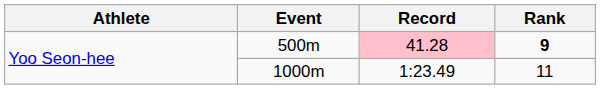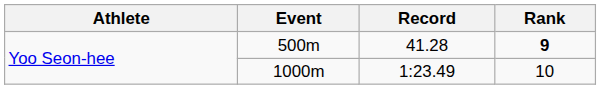(427, 45) pink background -> (427, 45) no background
(545, 72) 11 -> (545, 72) 10
